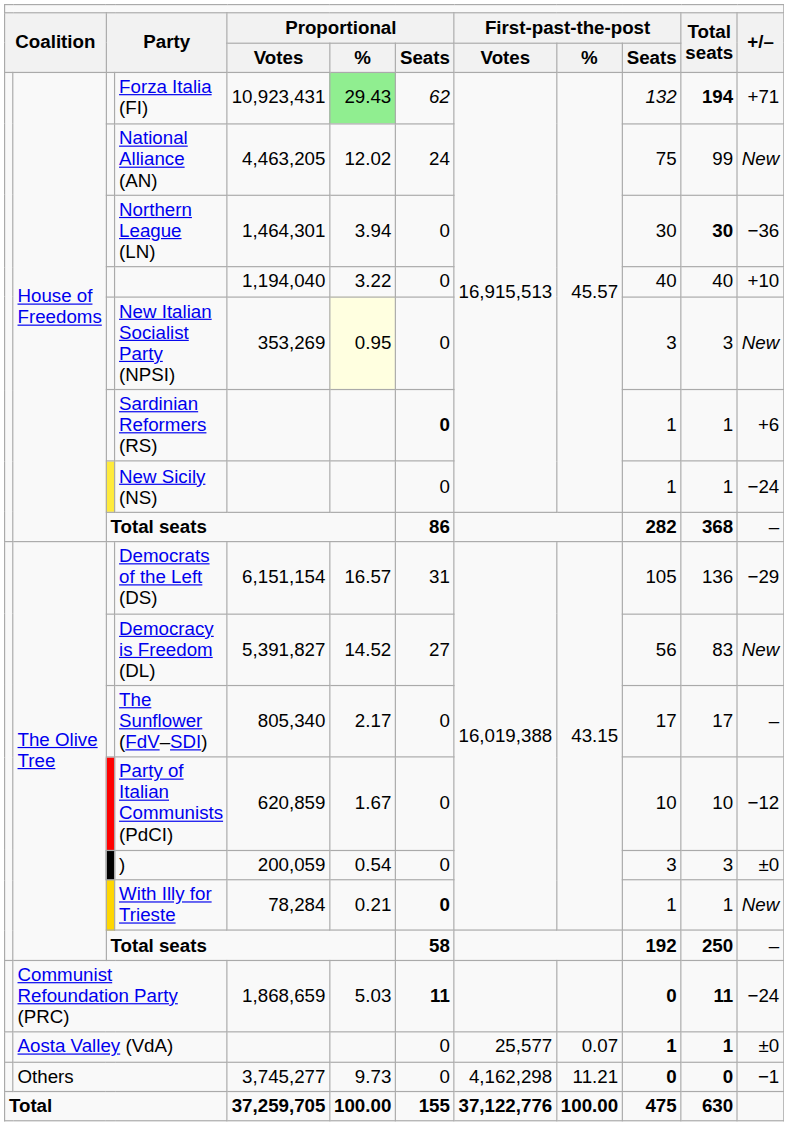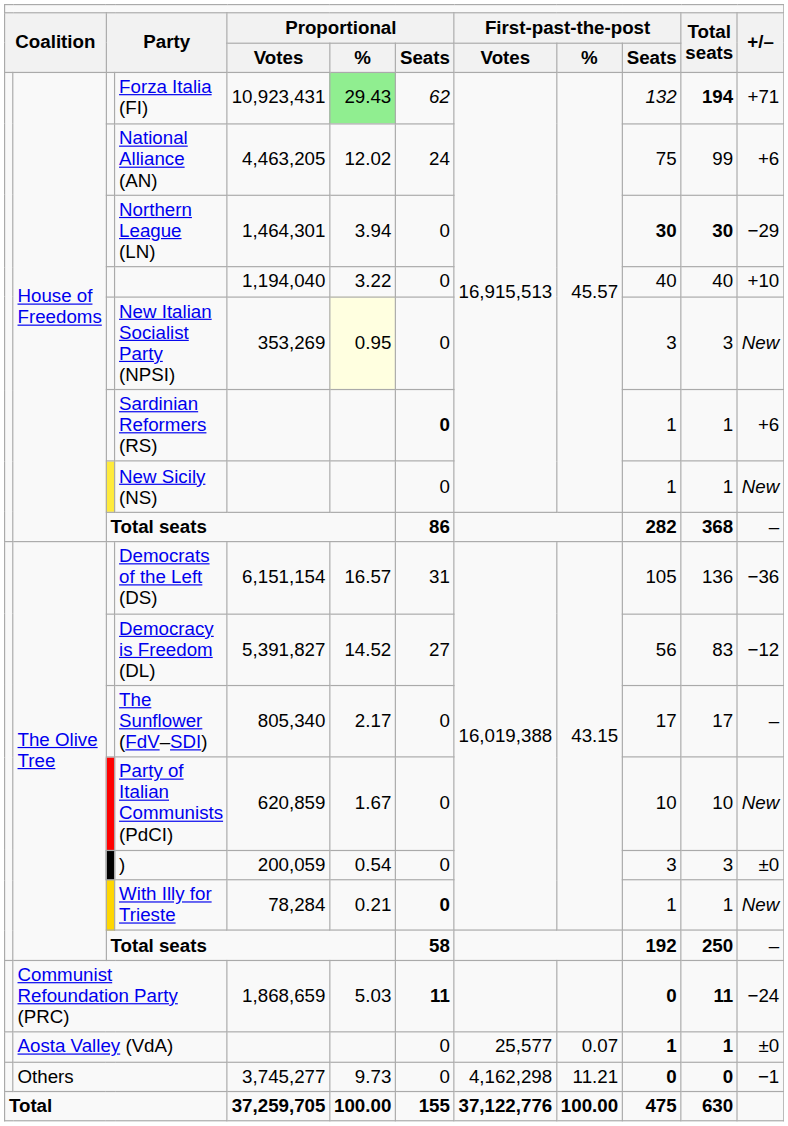(761, 159) New -> (769, 159) +6
(666, 230) normal -> (666, 230) bold
(763, 230) −36 -> (763, 230) −29
(763, 486) −24 -> (761, 486) New
(763, 577) −29 -> (763, 577) −36
(761, 649) New -> (763, 649) −12
(763, 803) −12 -> (761, 803) New
